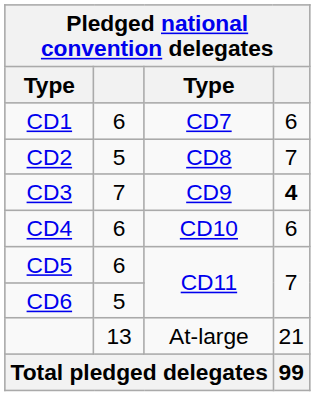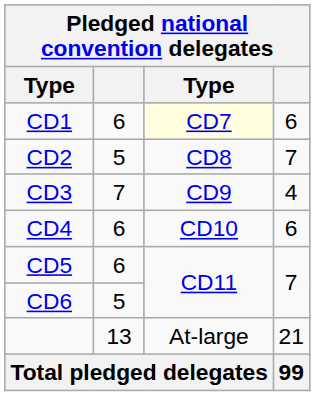(209, 121) no background -> (209, 121) lightyellow background
(291, 193) bold -> (291, 193) normal
